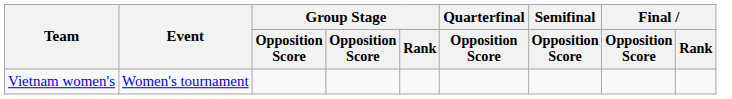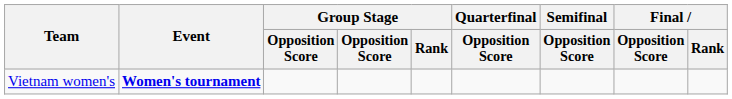(185, 81) normal -> (191, 81) bold
